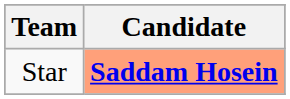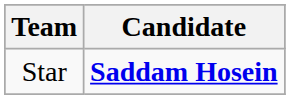(184, 71) lightsalmon background -> (184, 71) no background
